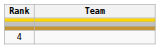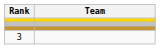(19, 37) 4 -> (19, 37) 3
